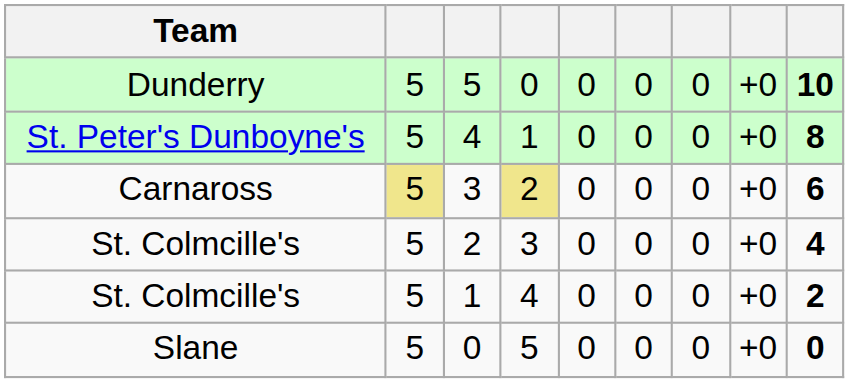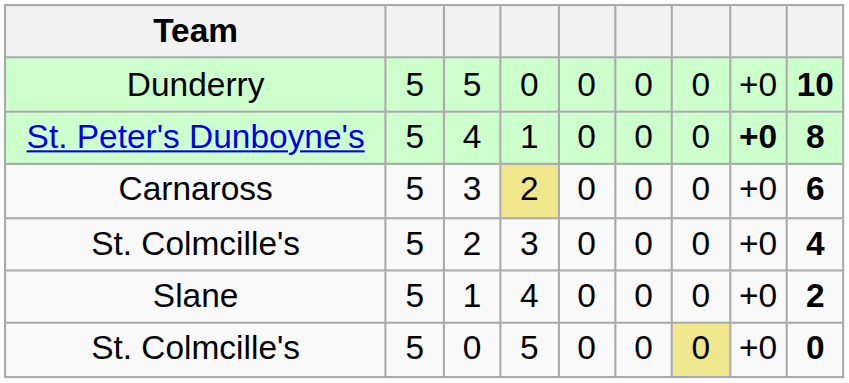(758, 137) normal -> (758, 137) bold
(415, 190) khaki background -> (415, 190) no background
(196, 296) St. Colmcille's -> (196, 296) Slane
(196, 349) Slane -> (196, 349) St. Colmcille's
(701, 349) no background -> (701, 349) khaki background
